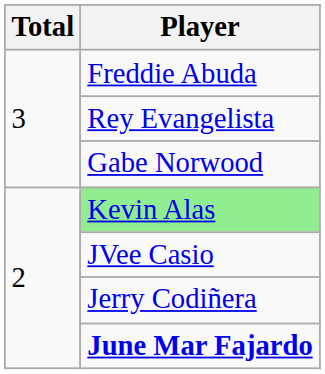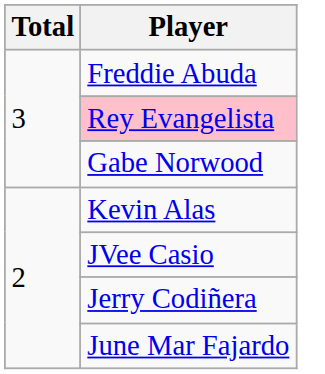(181, 118) no background -> (181, 118) pink background
(151, 208) lightgreen background -> (151, 208) no background
(200, 345) bold -> (188, 345) normal
